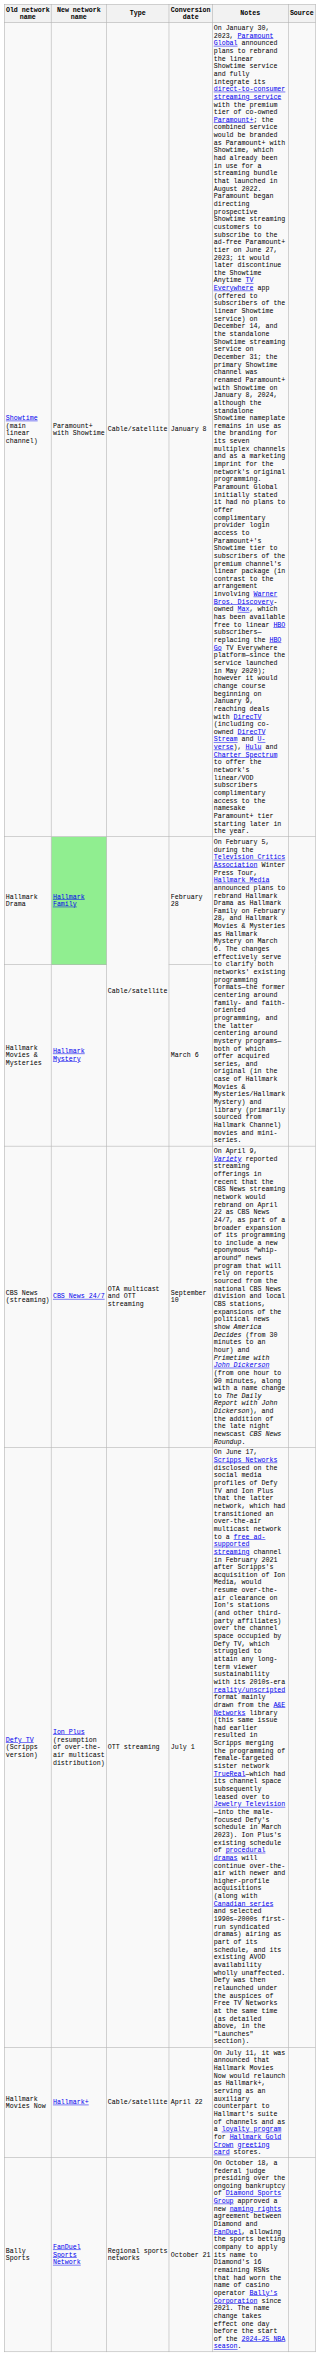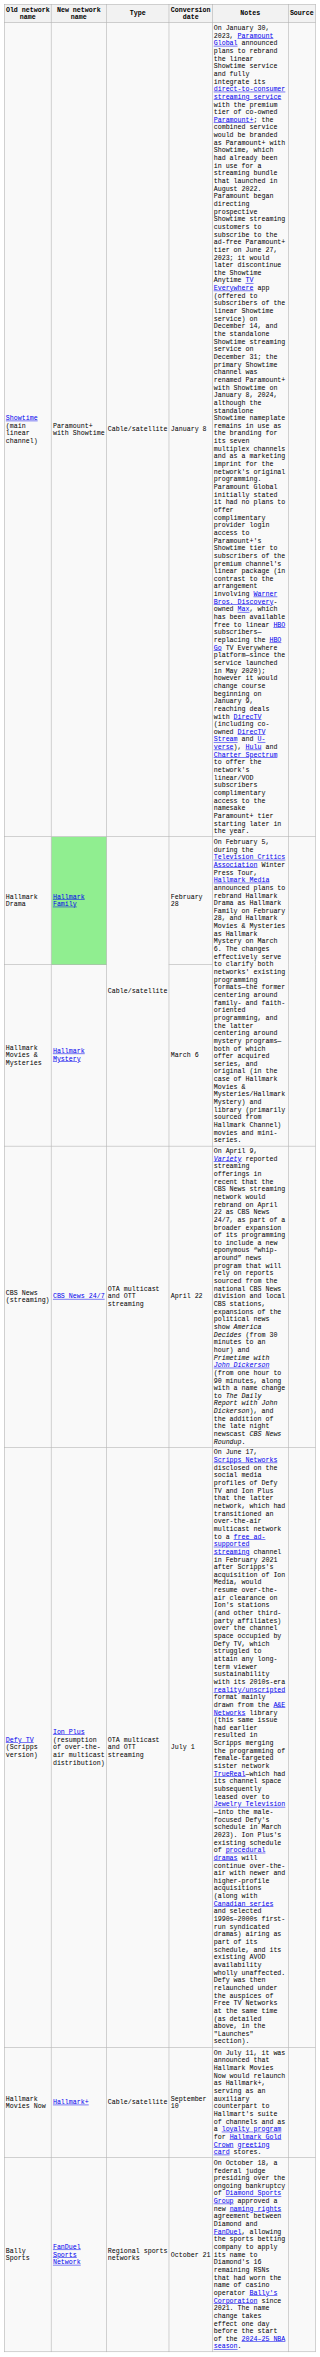(189, 1297) September 10 -> (187, 1297) April 22
(134, 1747) OTT streaming -> (134, 1747) OTA multicast and OTT streaming
(187, 2102) April 22 -> (189, 2102) September 10
